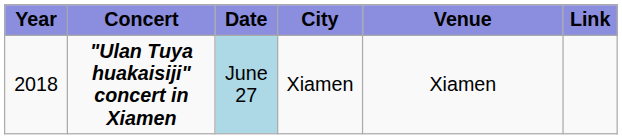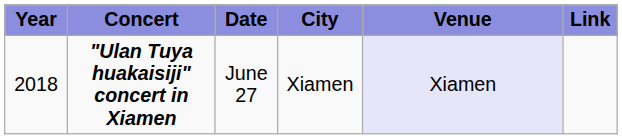(246, 84) lightblue background -> (246, 84) no background
(463, 84) no background -> (463, 84) lavender background
